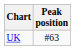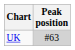(52, 38) no background -> (52, 38) lightgrey background
